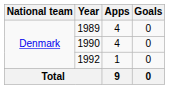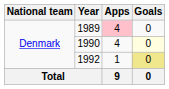(117, 28) no background -> (117, 28) pink background
(148, 44) no background -> (148, 44) lightyellow background
(148, 60) no background -> (148, 60) khaki background
